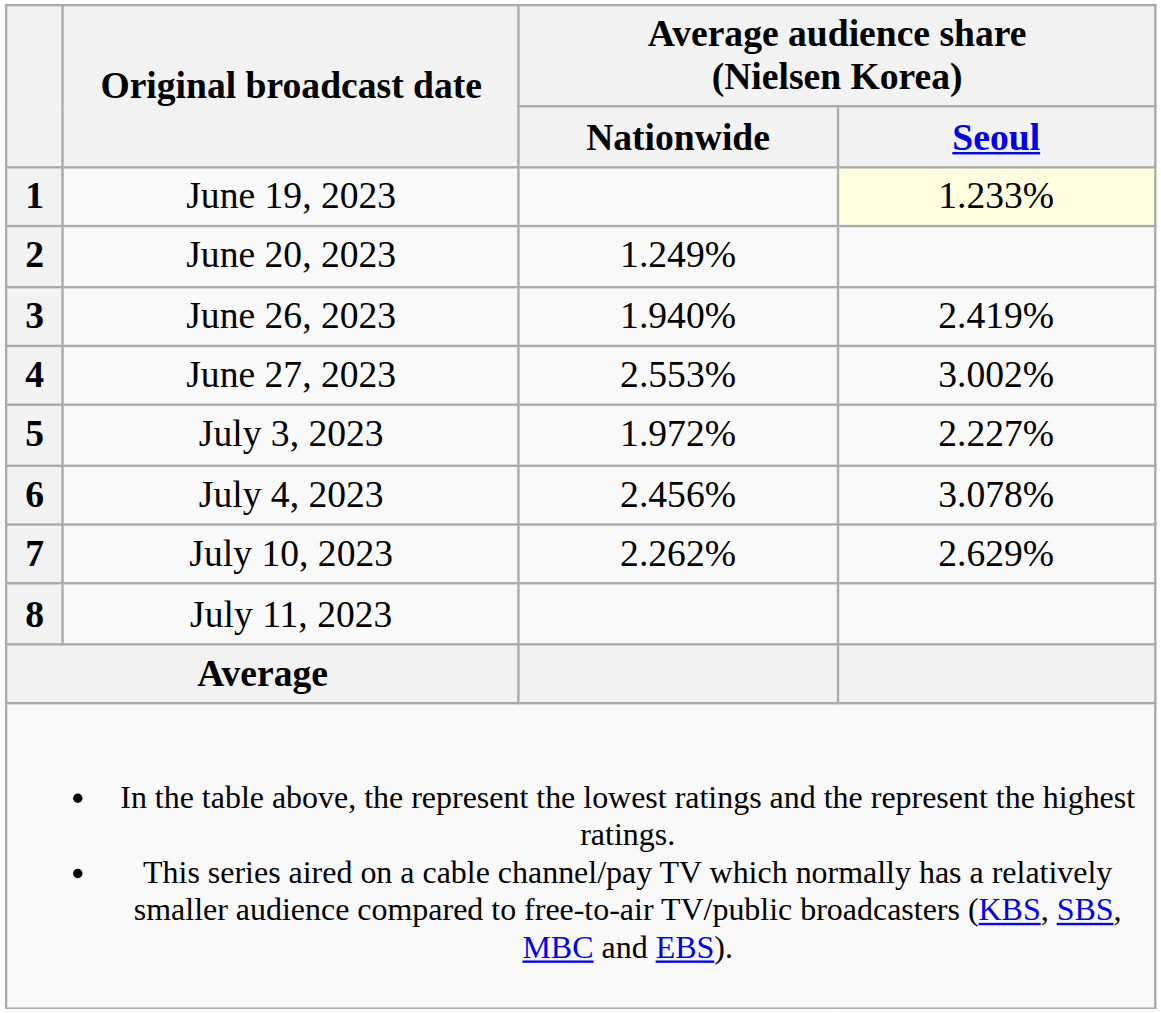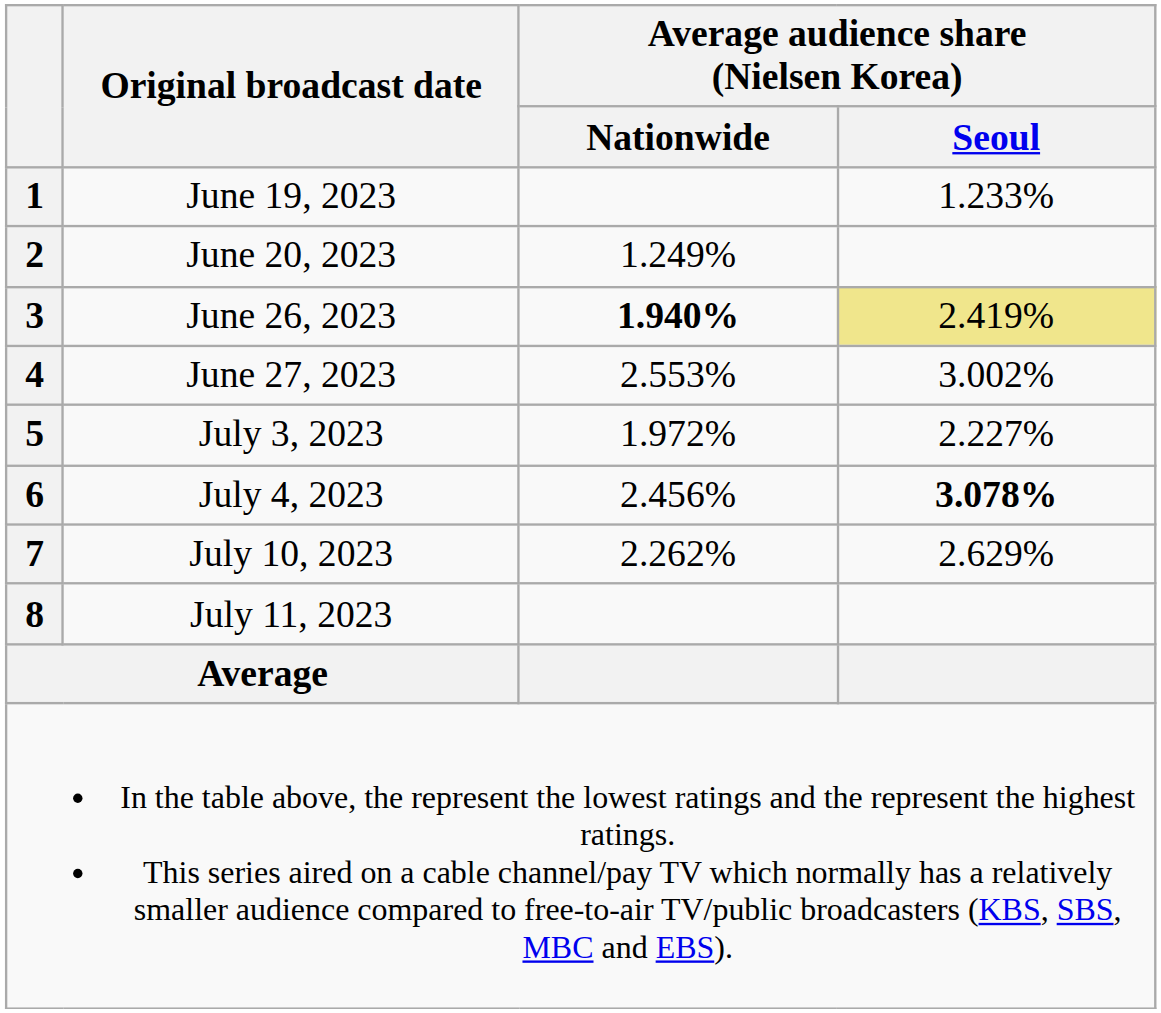(996, 195) lightyellow background -> (996, 195) no background
(678, 315) normal -> (678, 315) bold
(996, 315) no background -> (996, 315) khaki background
(996, 494) normal -> (996, 494) bold
